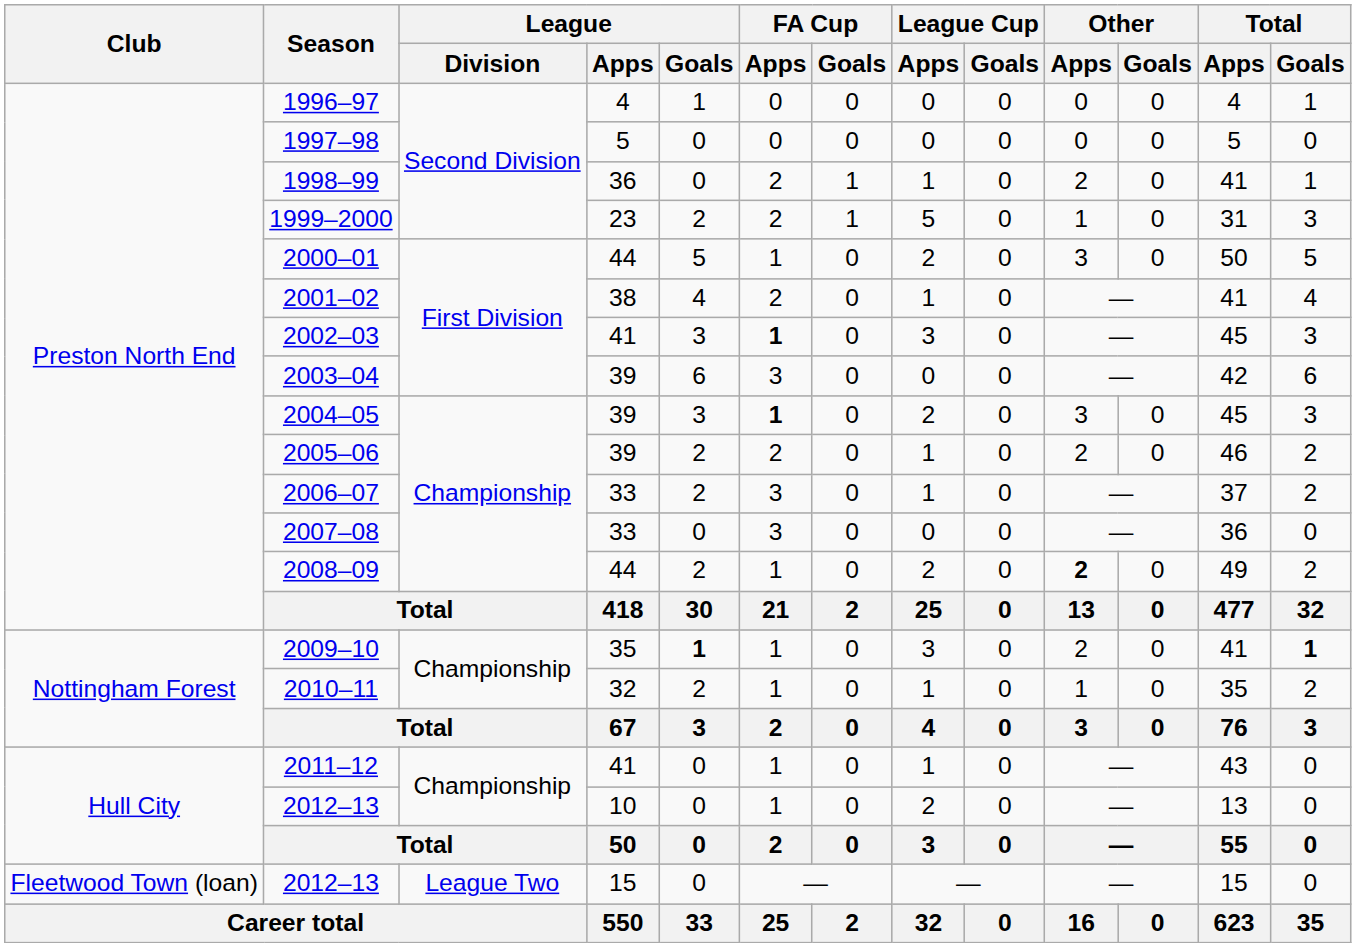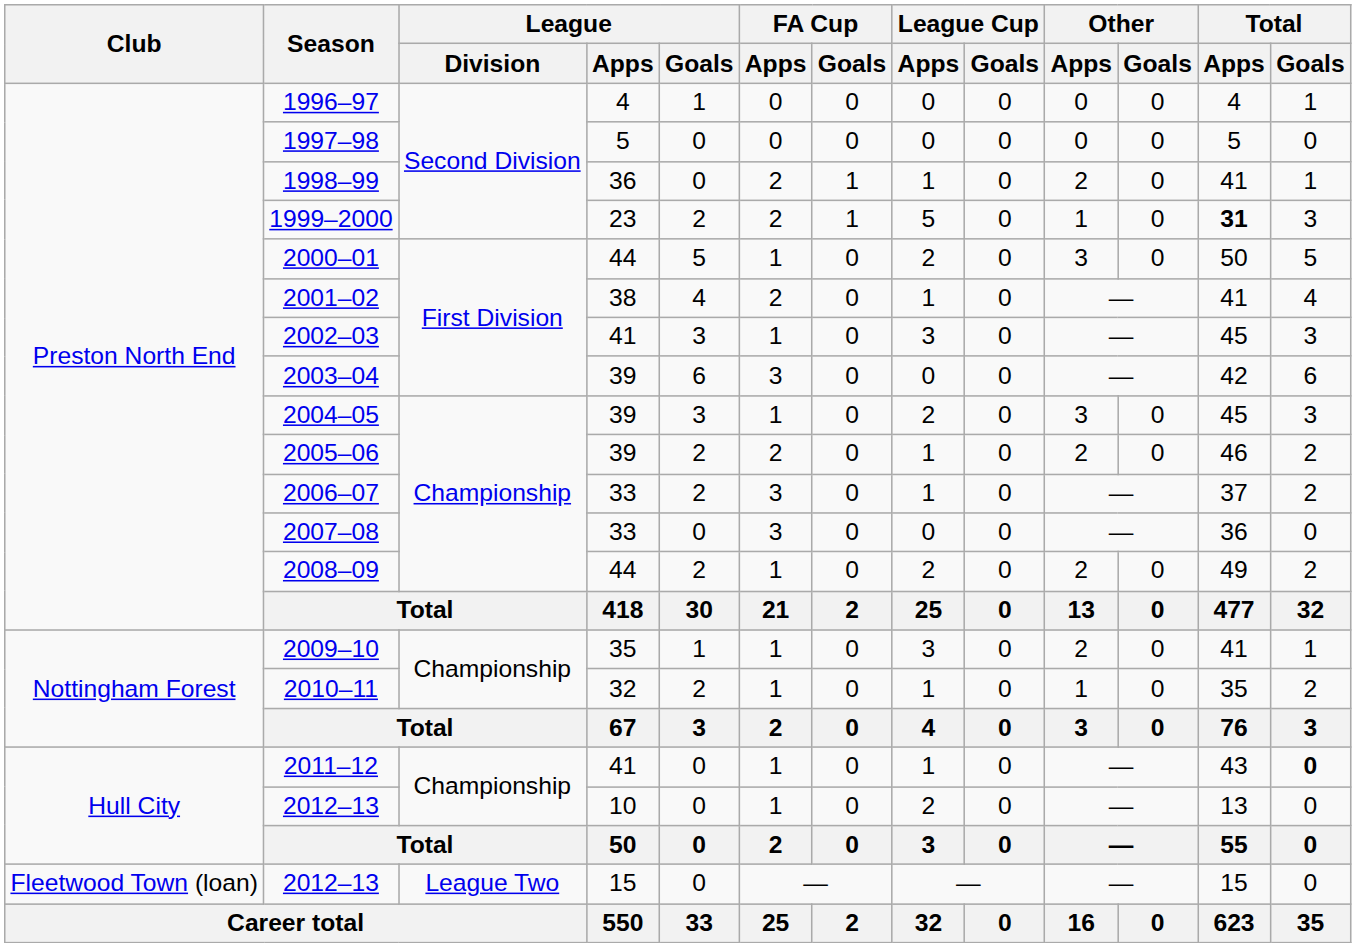(1234, 219) normal -> (1234, 219) bold
(776, 336) bold -> (776, 336) normal
(776, 414) bold -> (776, 414) normal
(1081, 571) bold -> (1081, 571) normal
(699, 649) bold -> (699, 649) normal
(1310, 649) bold -> (1310, 649) normal
(1310, 766) normal -> (1310, 766) bold
